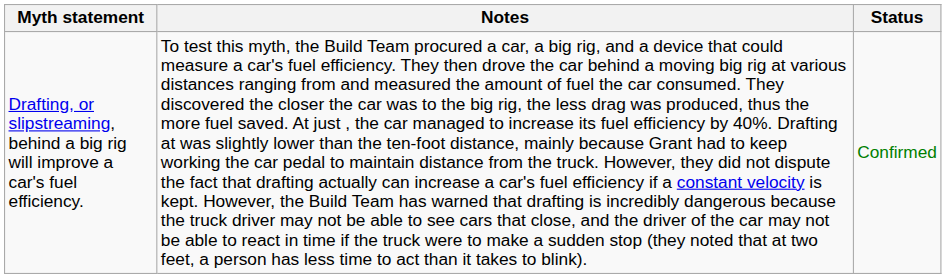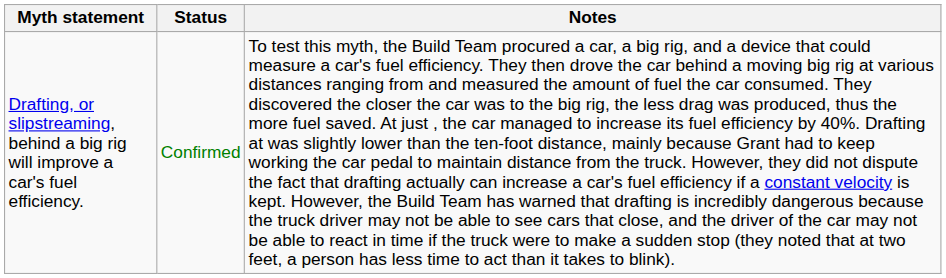columns swapped: (897, 18) <-> (505, 18)
